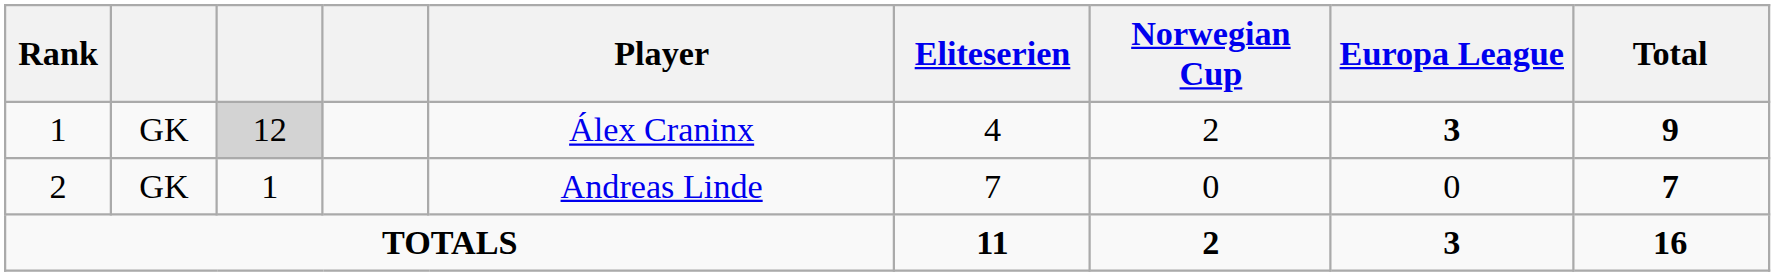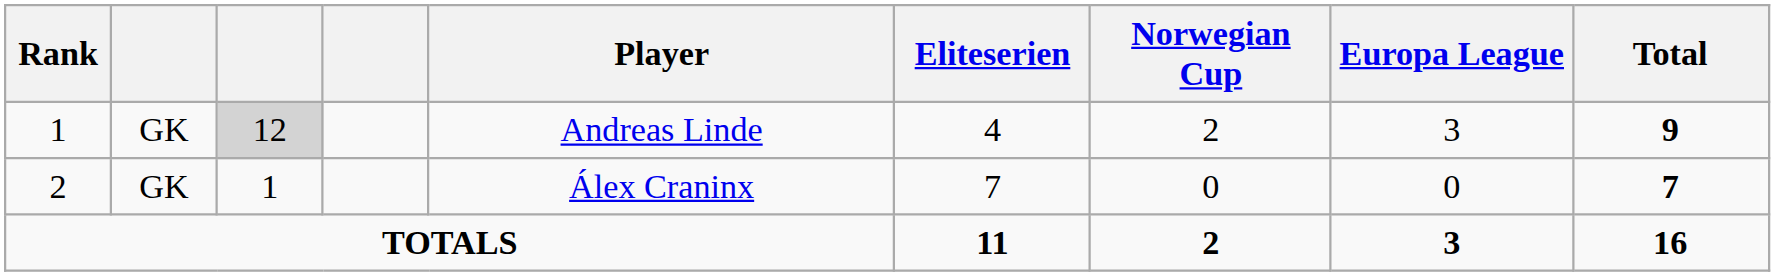(662, 129) Álex Craninx -> (662, 129) Andreas Linde
(1452, 129) bold -> (1452, 129) normal
(662, 186) Andreas Linde -> (662, 186) Álex Craninx
